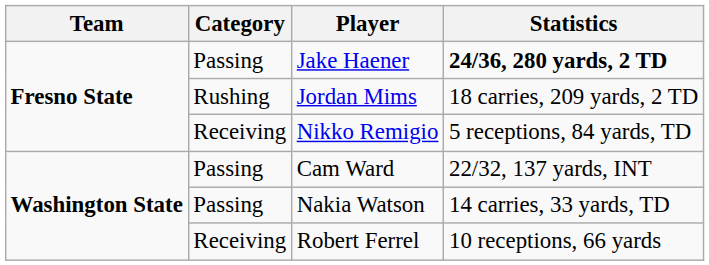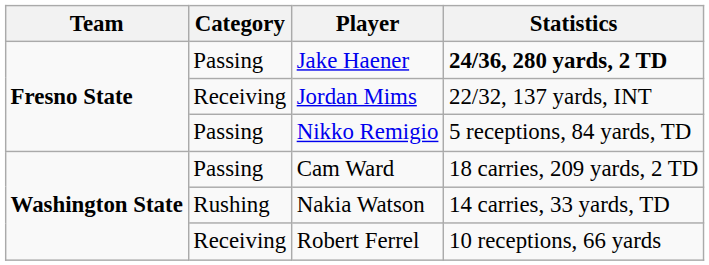(232, 96) Rushing -> (240, 96) Receiving
(574, 96) 18 carries, 209 yards, 2 TD -> (550, 96) 22/32, 137 yards, INT
(240, 132) Receiving -> (228, 132) Passing
(550, 168) 22/32, 137 yards, INT -> (574, 168) 18 carries, 209 yards, 2 TD
(228, 204) Passing -> (232, 204) Rushing
